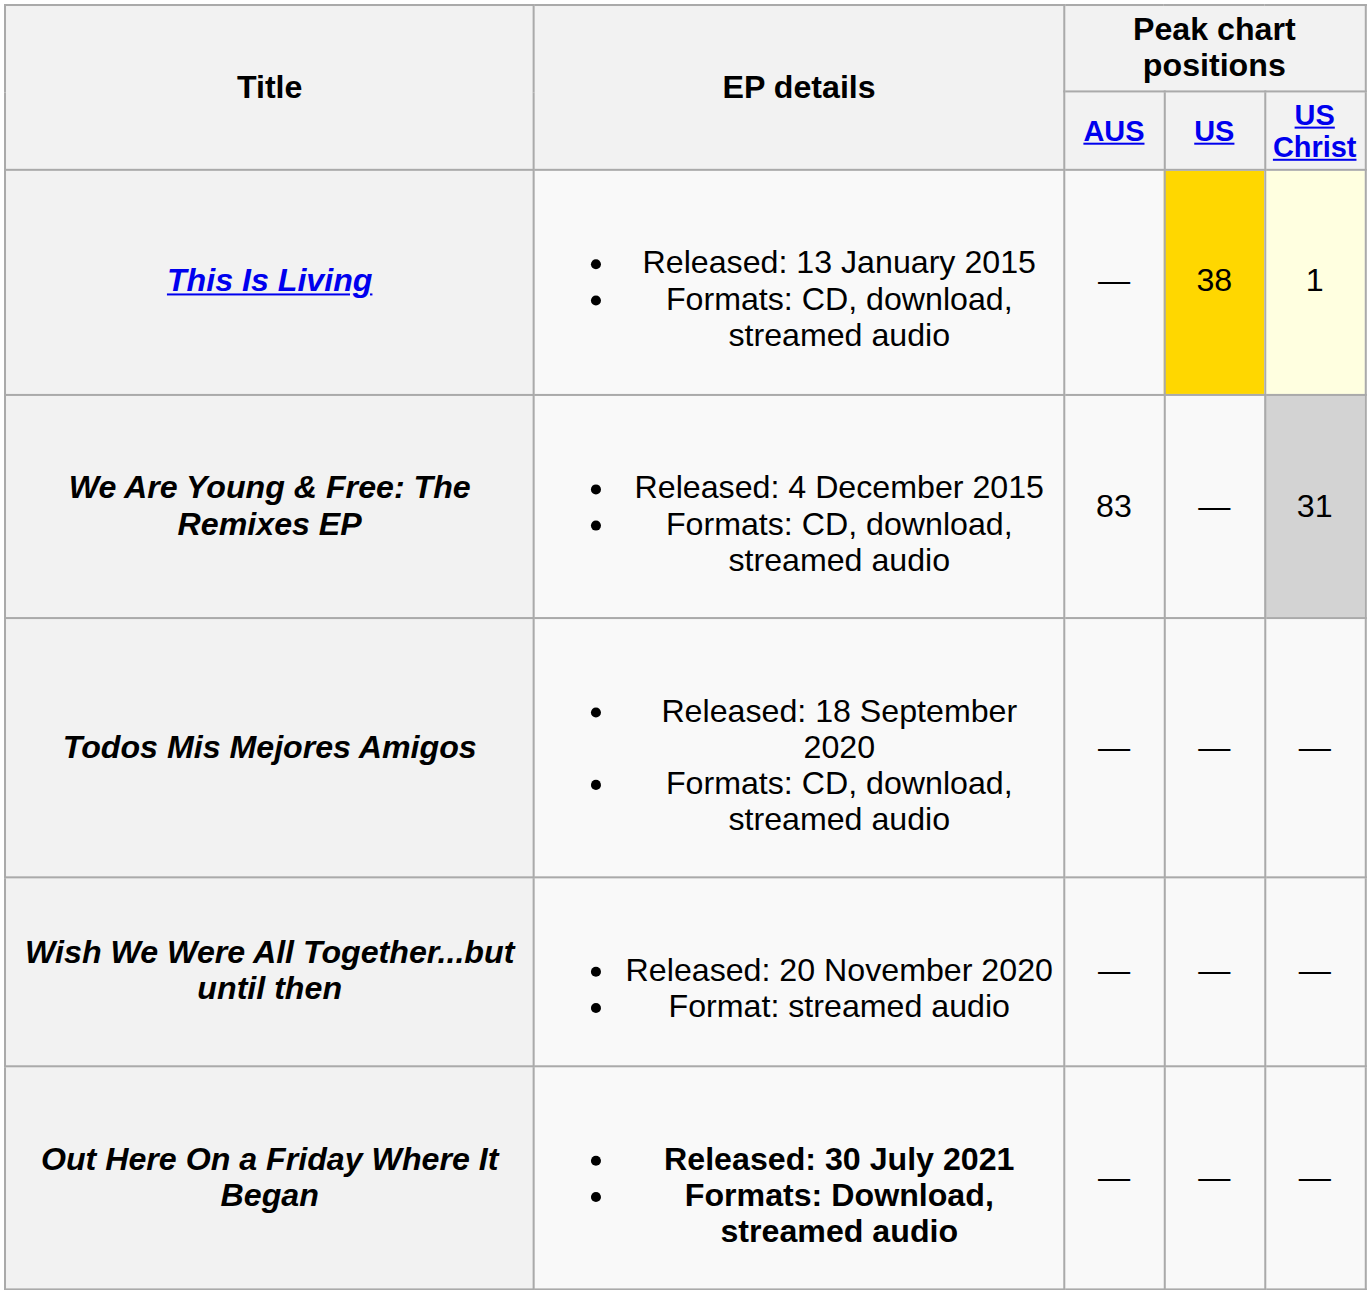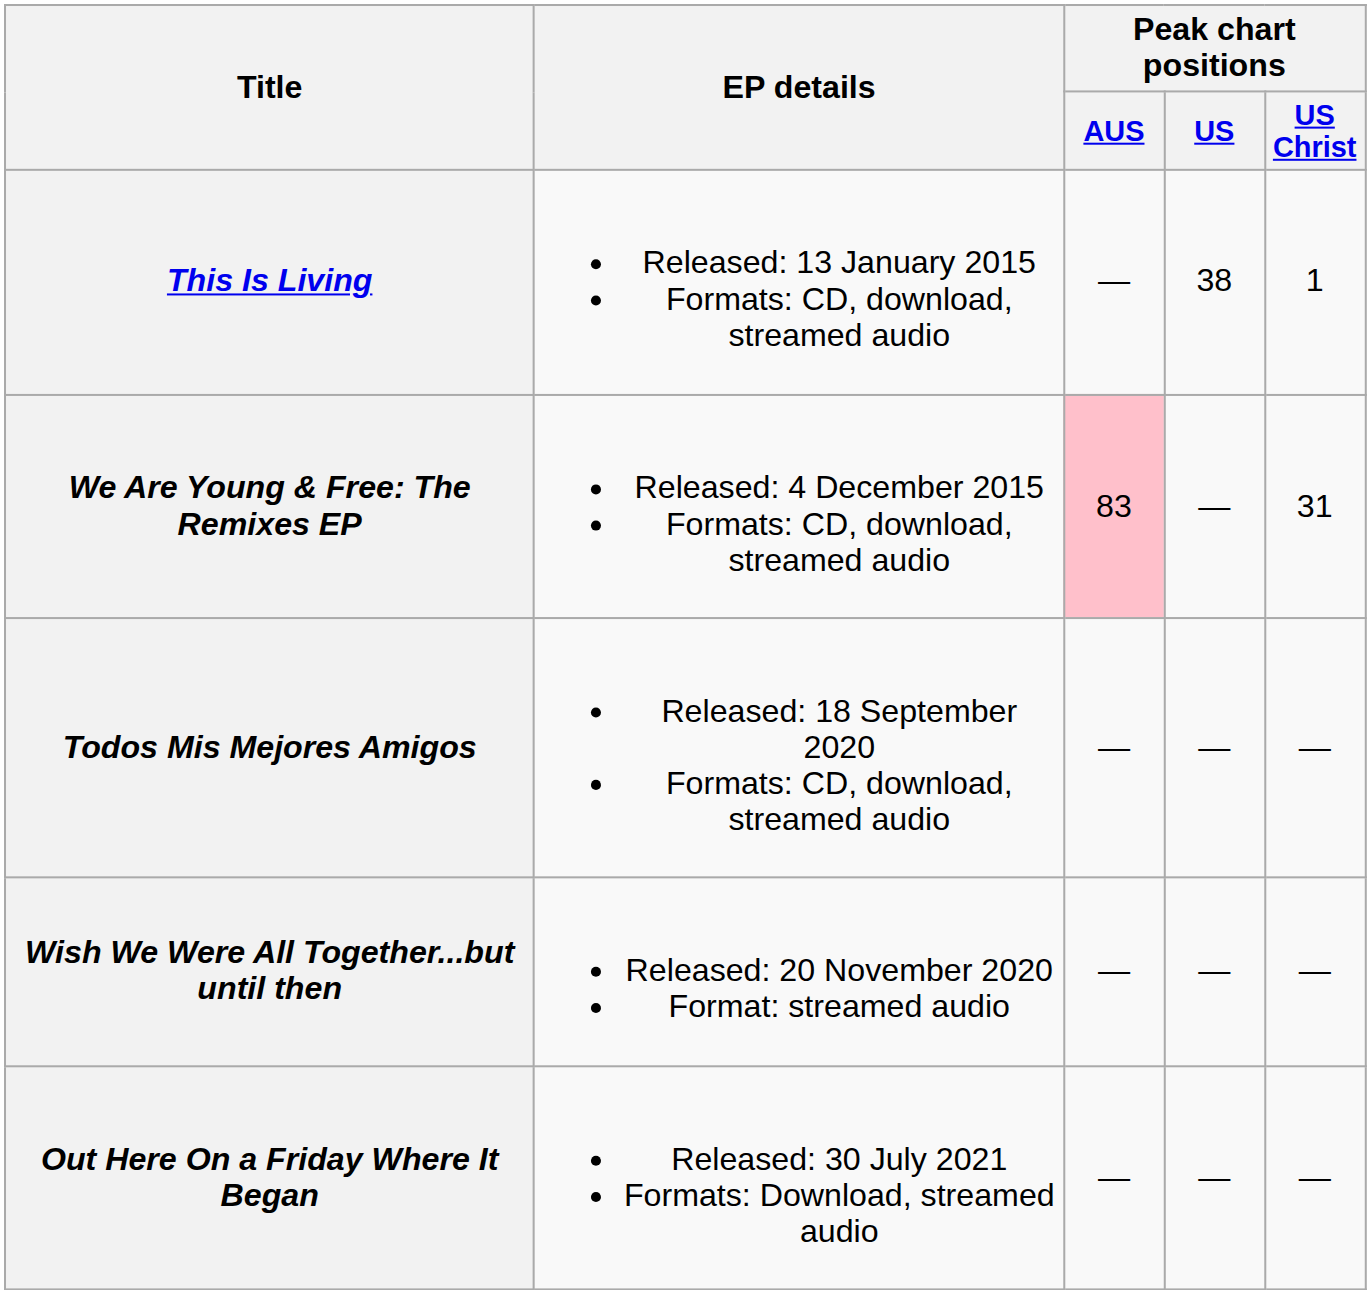(1214, 281) gold background -> (1214, 281) no background
(1315, 281) lightyellow background -> (1315, 281) no background
(1114, 505) no background -> (1114, 505) pink background
(1315, 505) lightgrey background -> (1315, 505) no background
(799, 1196) bold -> (799, 1196) normal
